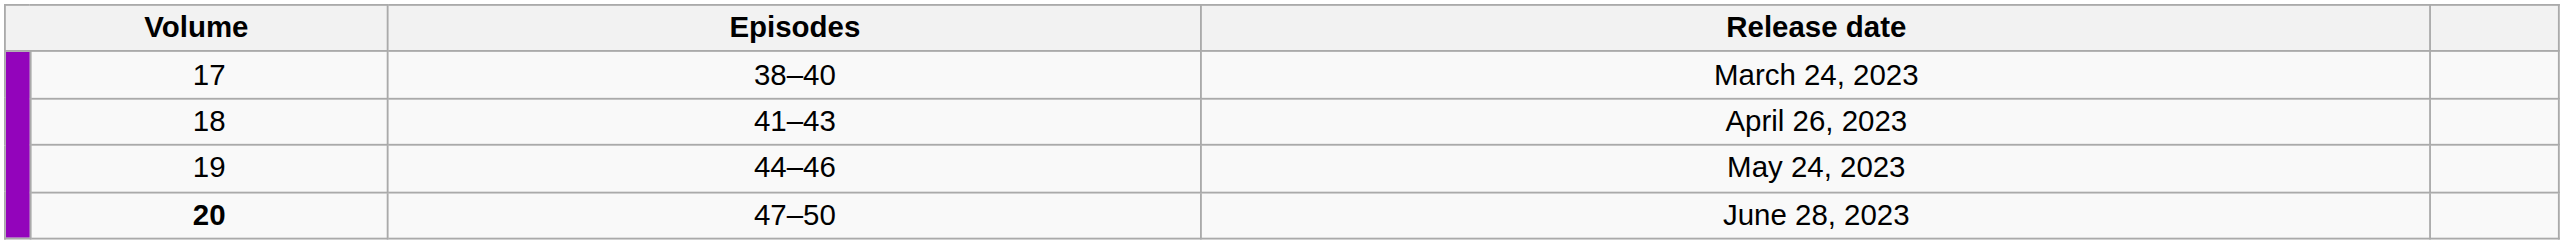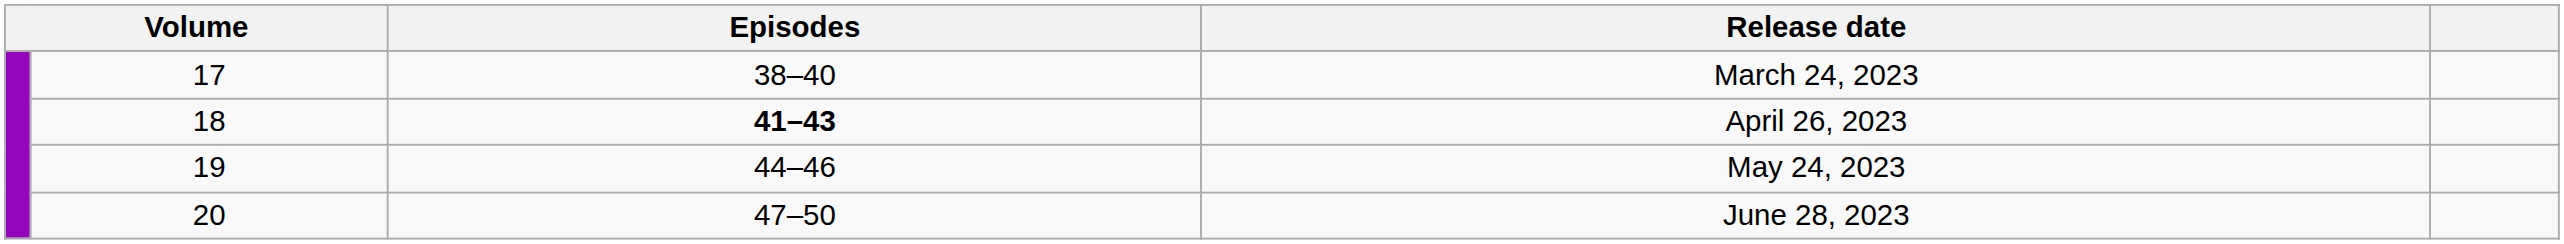(795, 121) normal -> (795, 121) bold
(209, 214) bold -> (209, 214) normal
